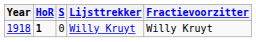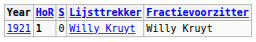(19, 29) 1918 -> (19, 29) 1921
